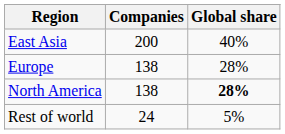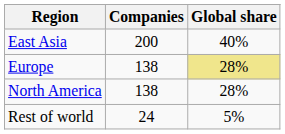(234, 66) no background -> (234, 66) khaki background
(234, 91) bold -> (234, 91) normal
